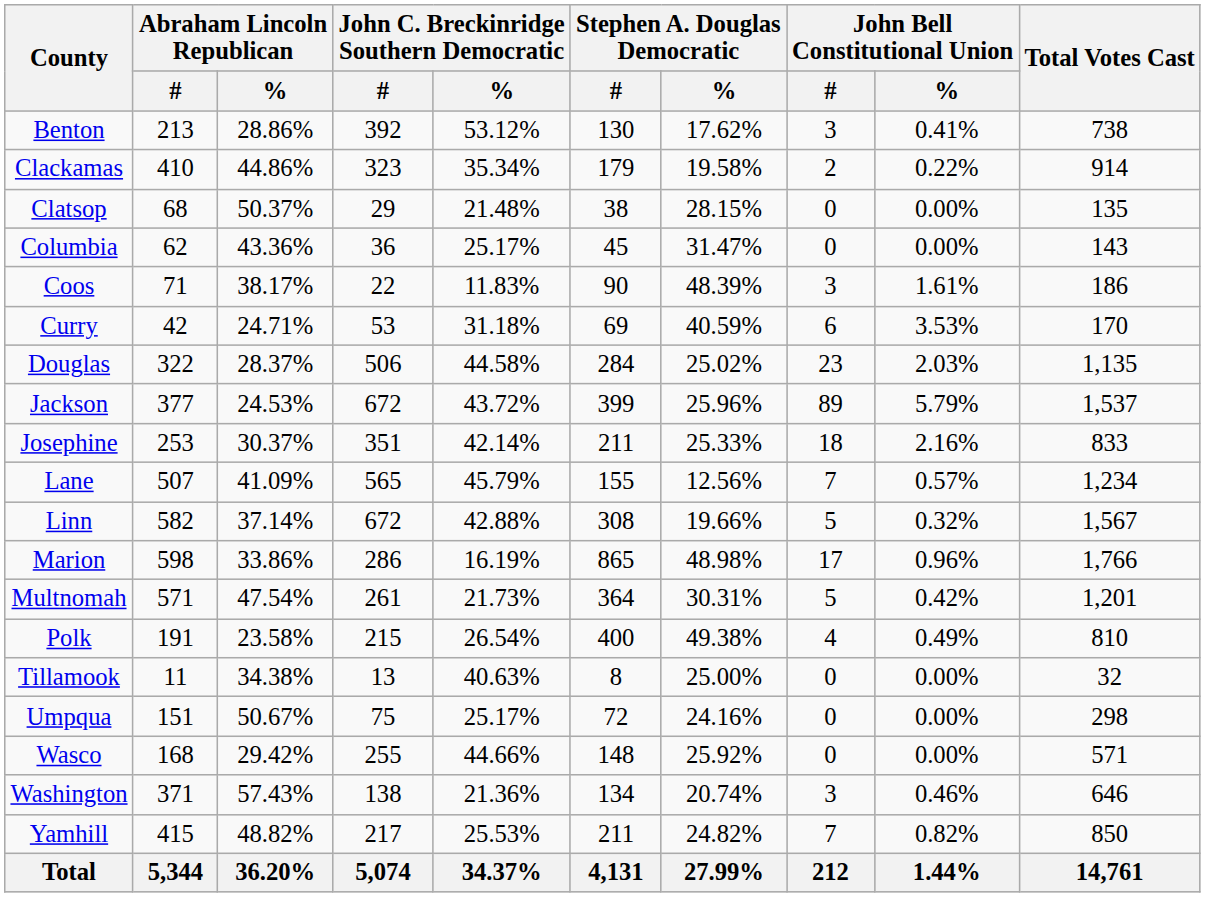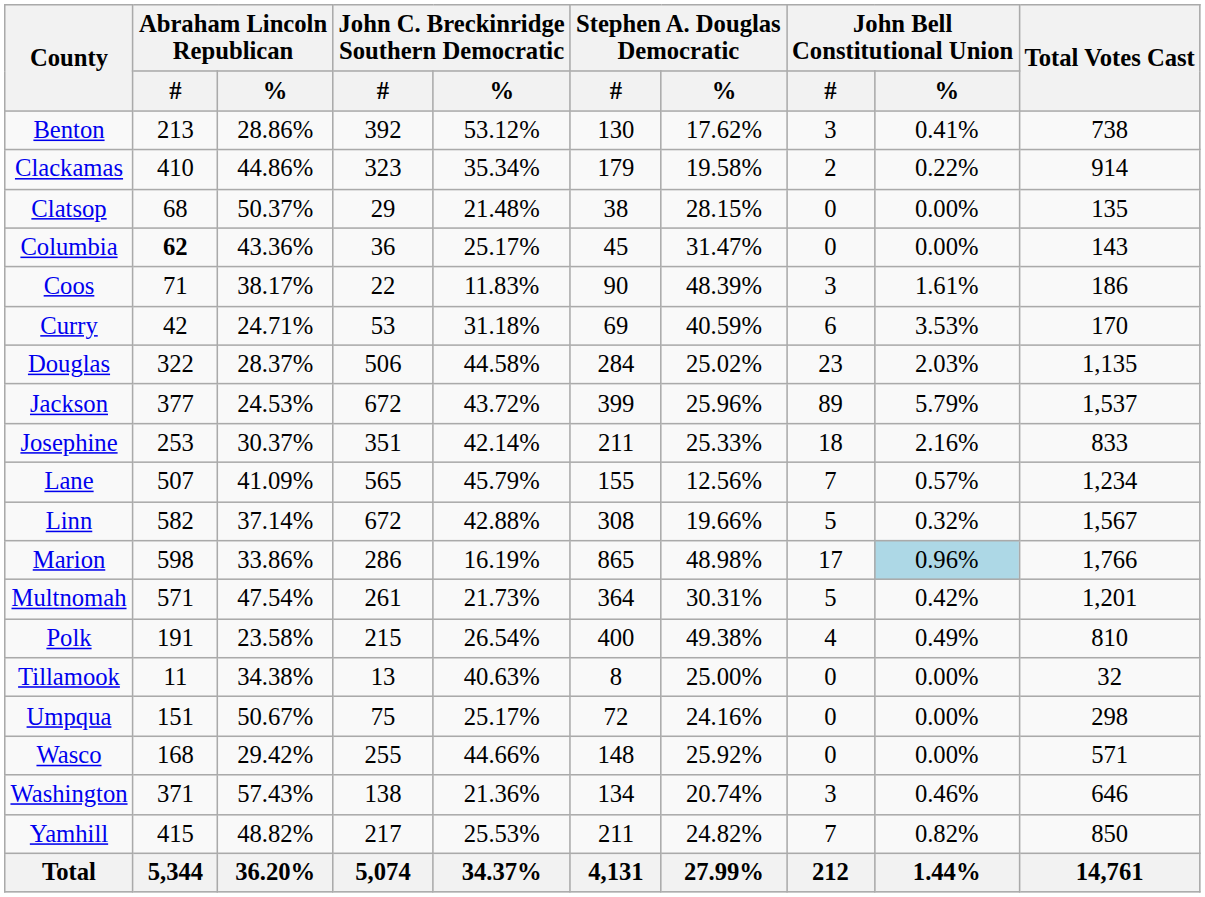(175, 247) normal -> (175, 247) bold
(947, 559) no background -> (947, 559) lightblue background
